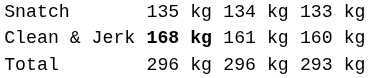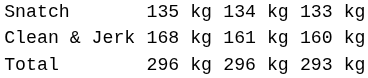(179, 38) bold -> (179, 38) normal
